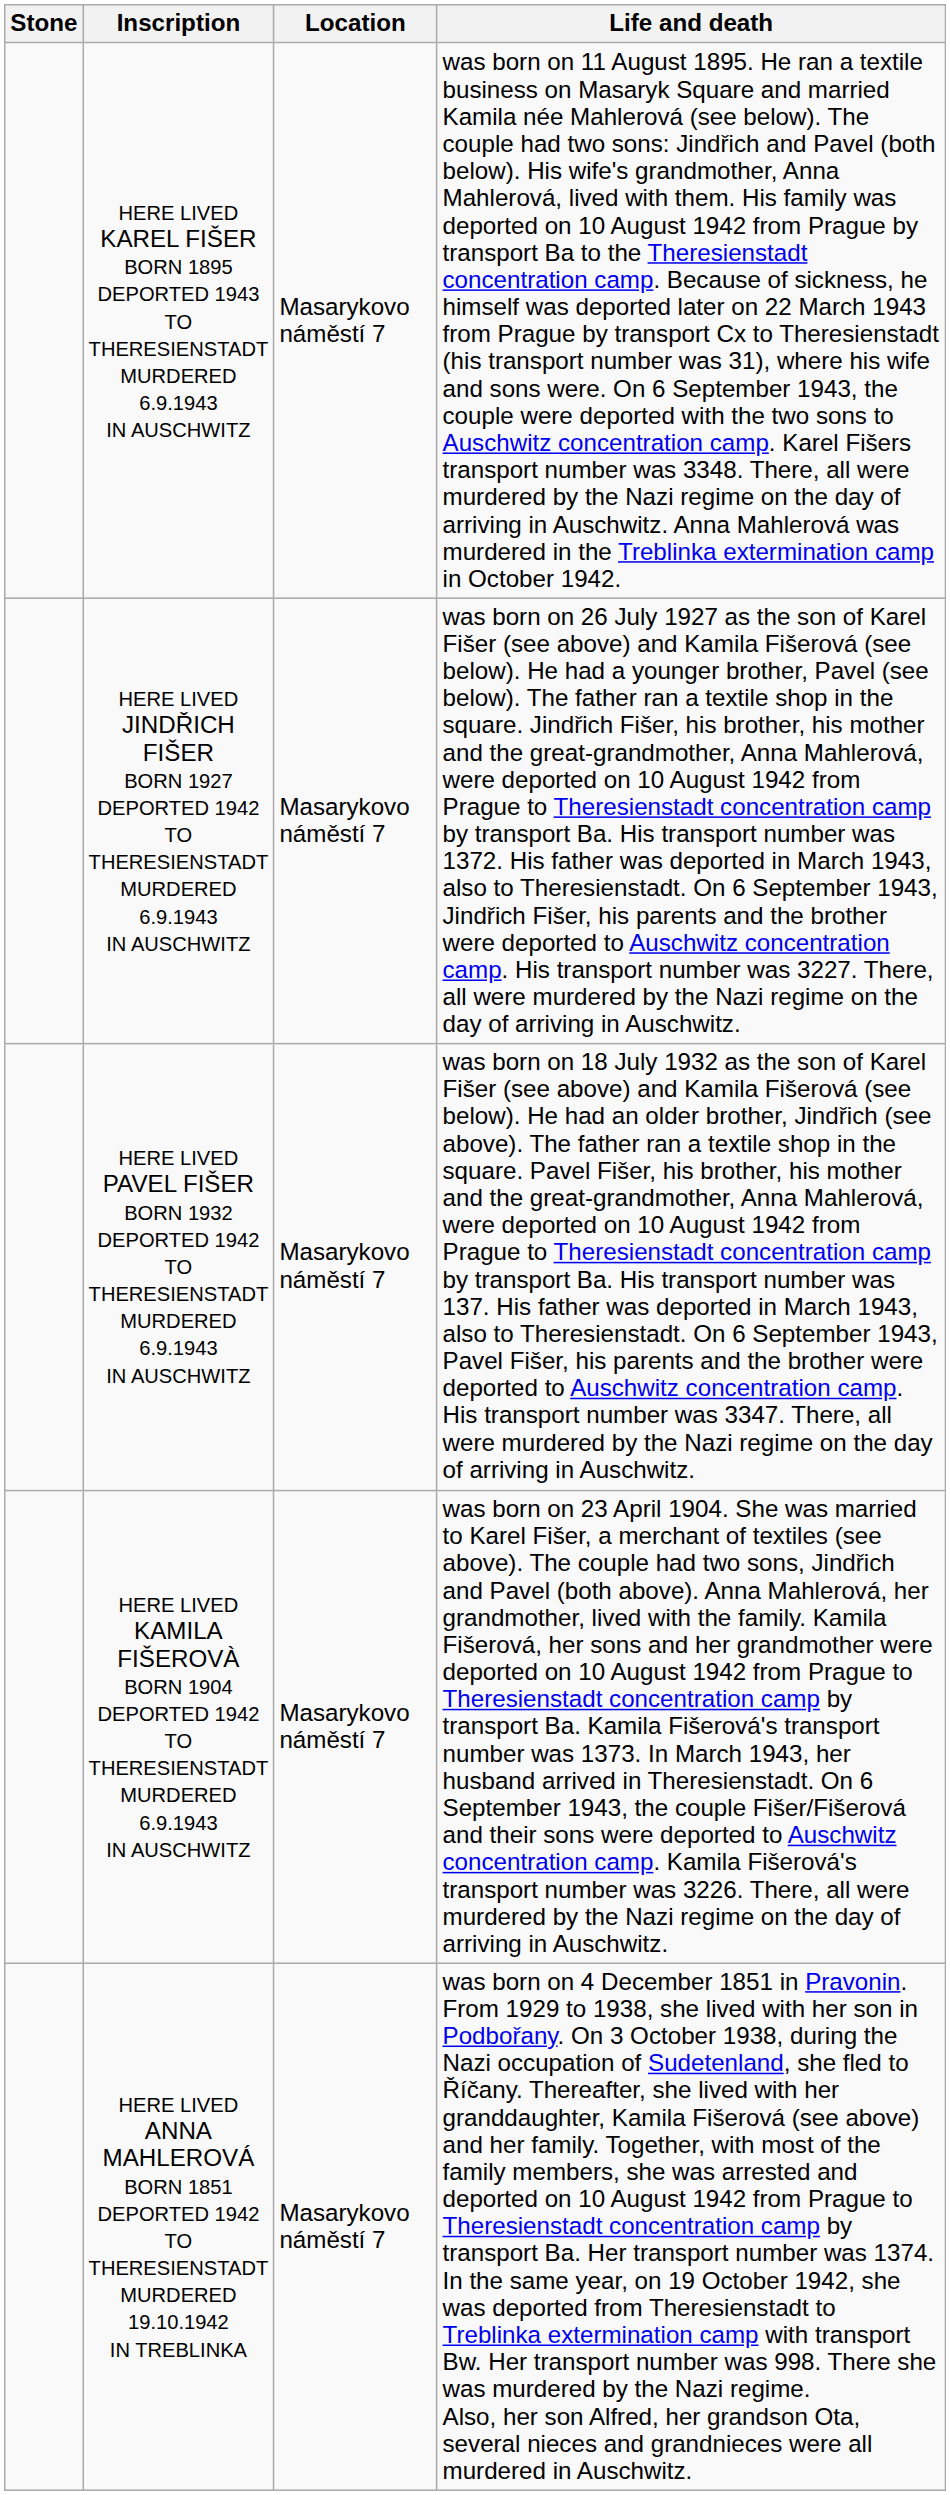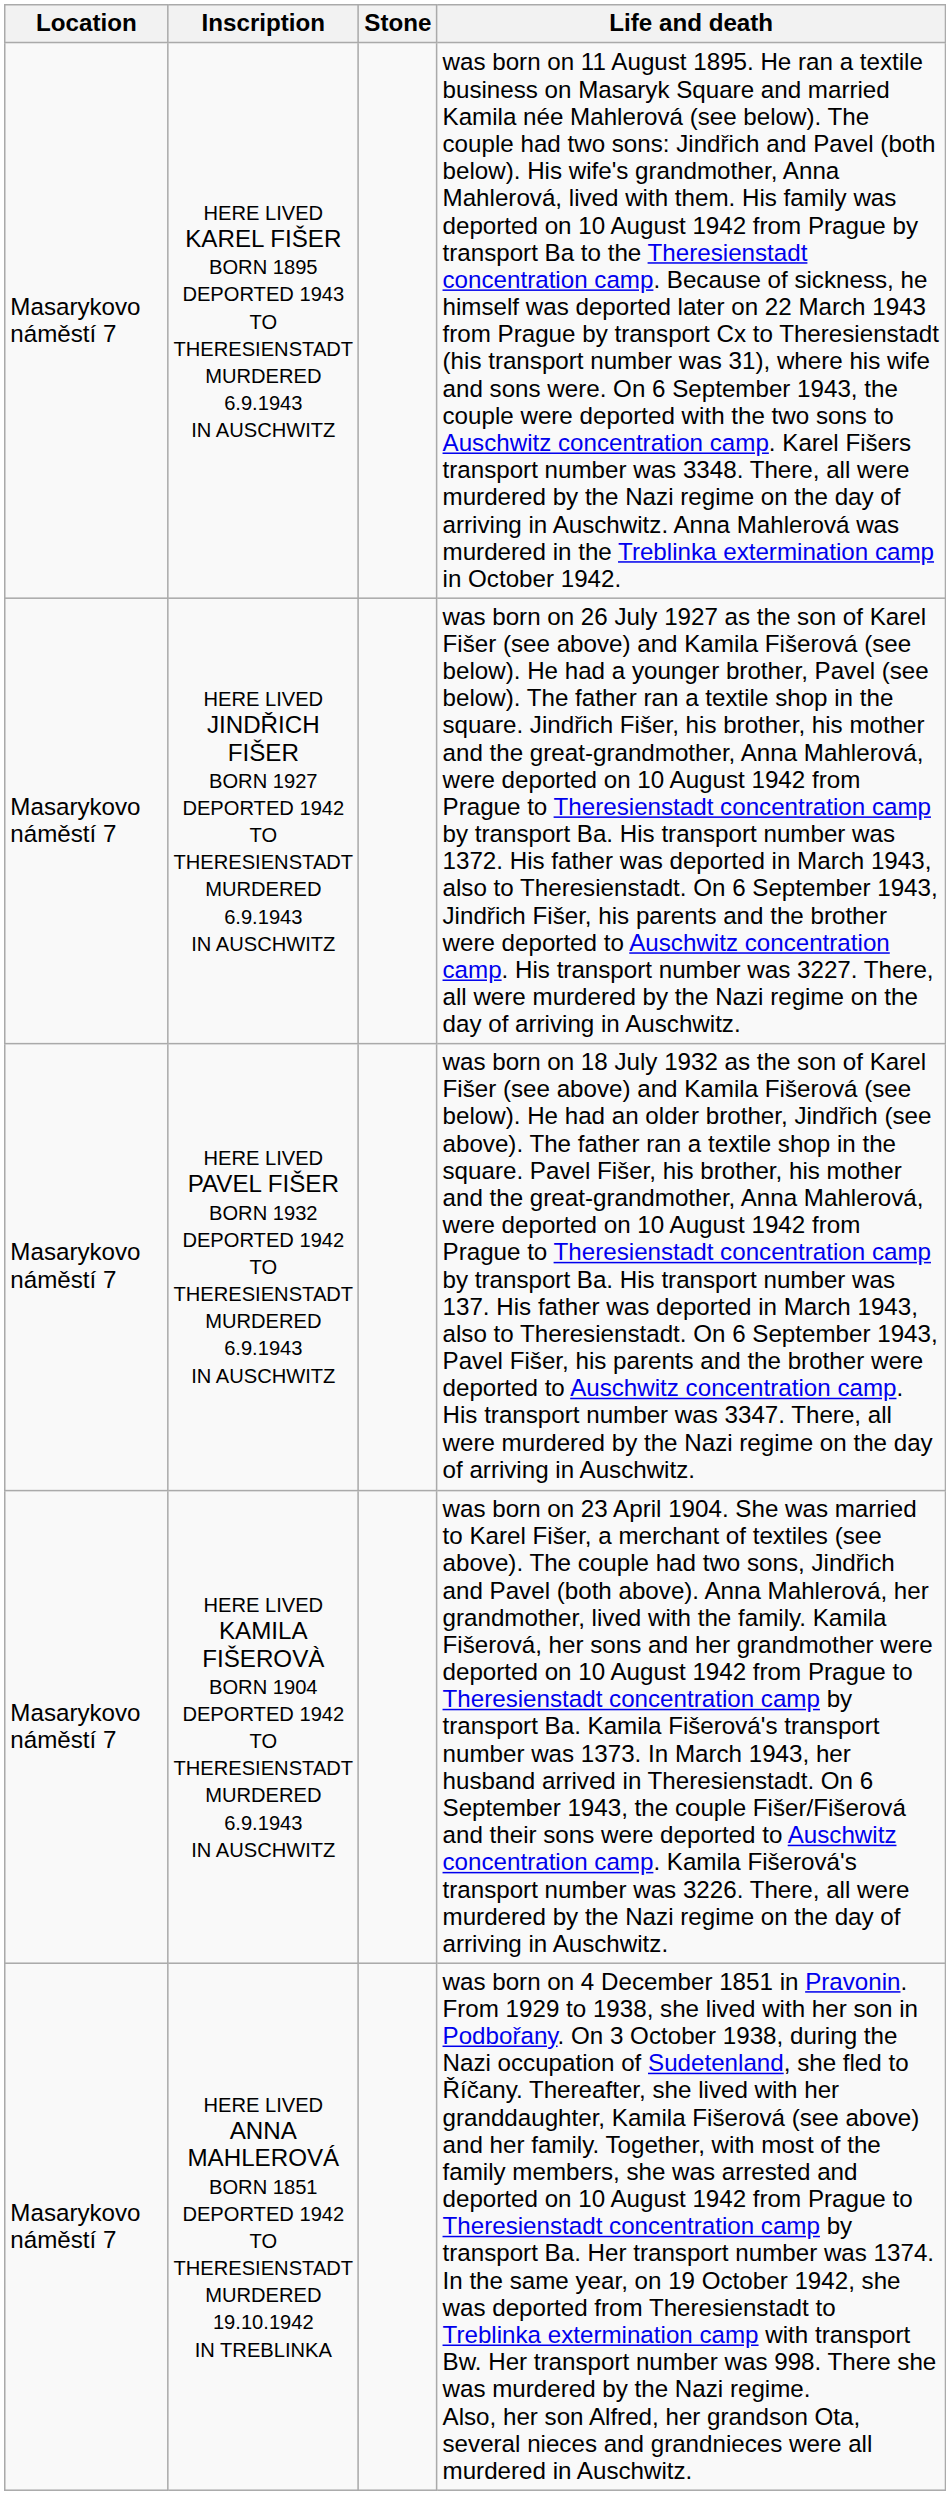columns swapped: (44, 23) <-> (355, 23)
